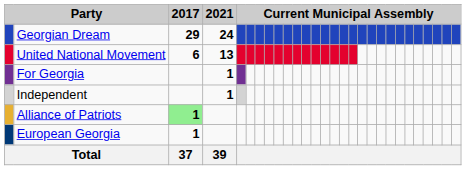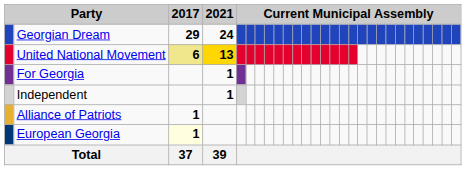(196, 54) no background -> (196, 54) khaki background
(226, 54) no background -> (226, 54) gold background
(196, 114) lightgreen background -> (196, 114) no background
(196, 134) no background -> (196, 134) lightyellow background
